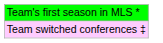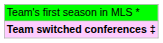(76, 29) normal -> (81, 29) bold
